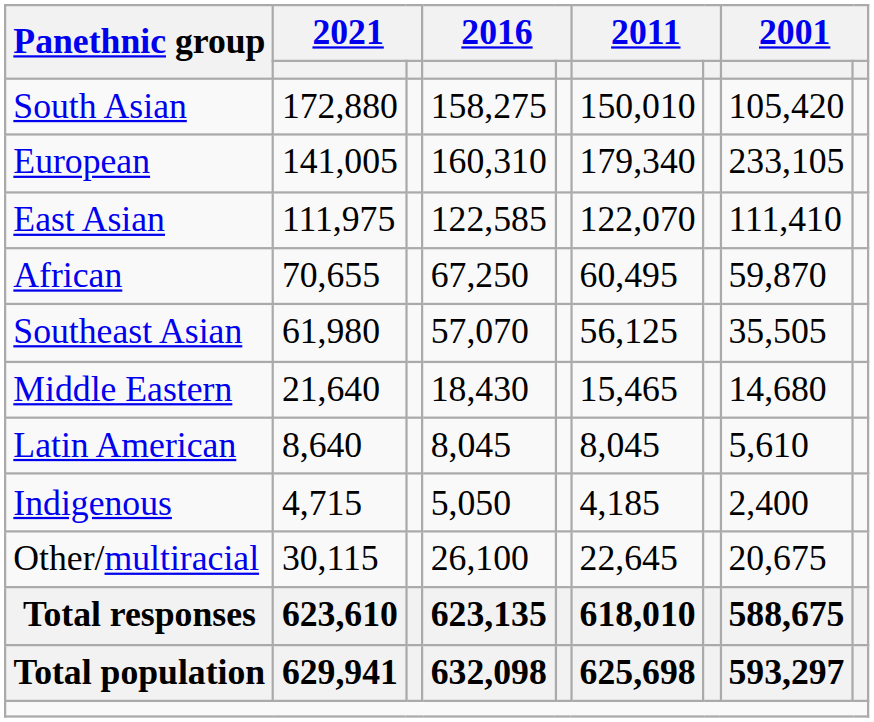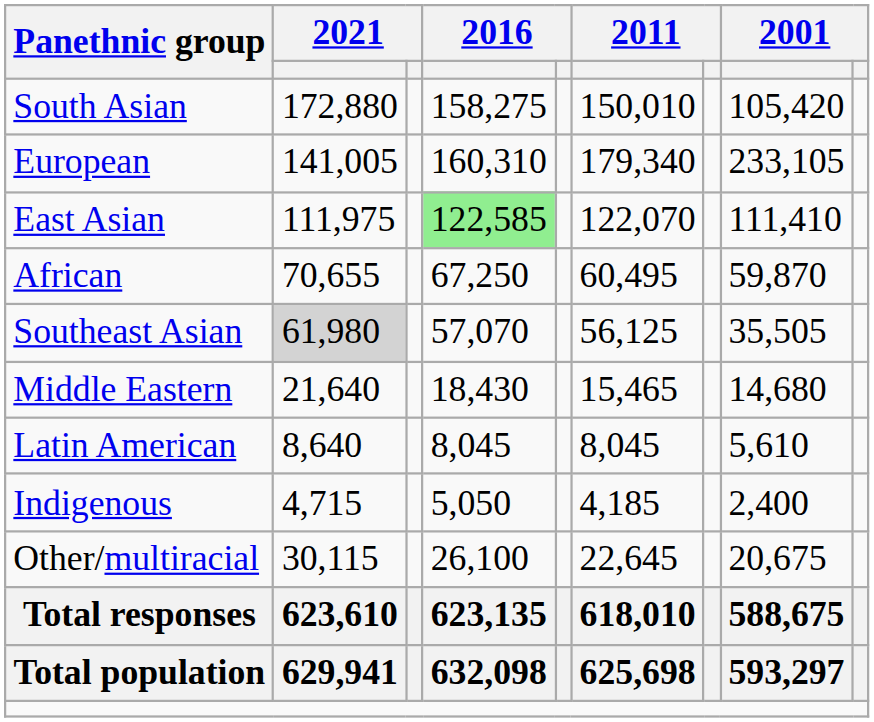(489, 218) no background -> (489, 218) lightgreen background
(331, 332) no background -> (331, 332) lightgrey background
